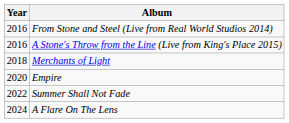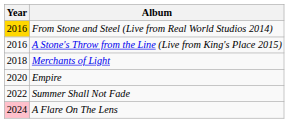(17, 28) no background -> (17, 28) gold background
(17, 110) no background -> (17, 110) pink background
